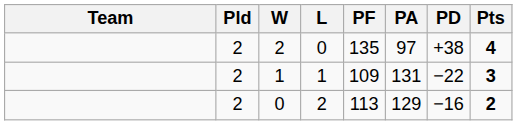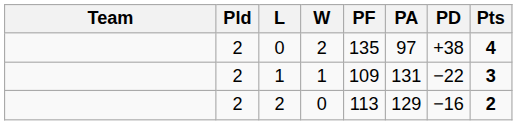columns swapped: (280, 18) <-> (322, 18)
